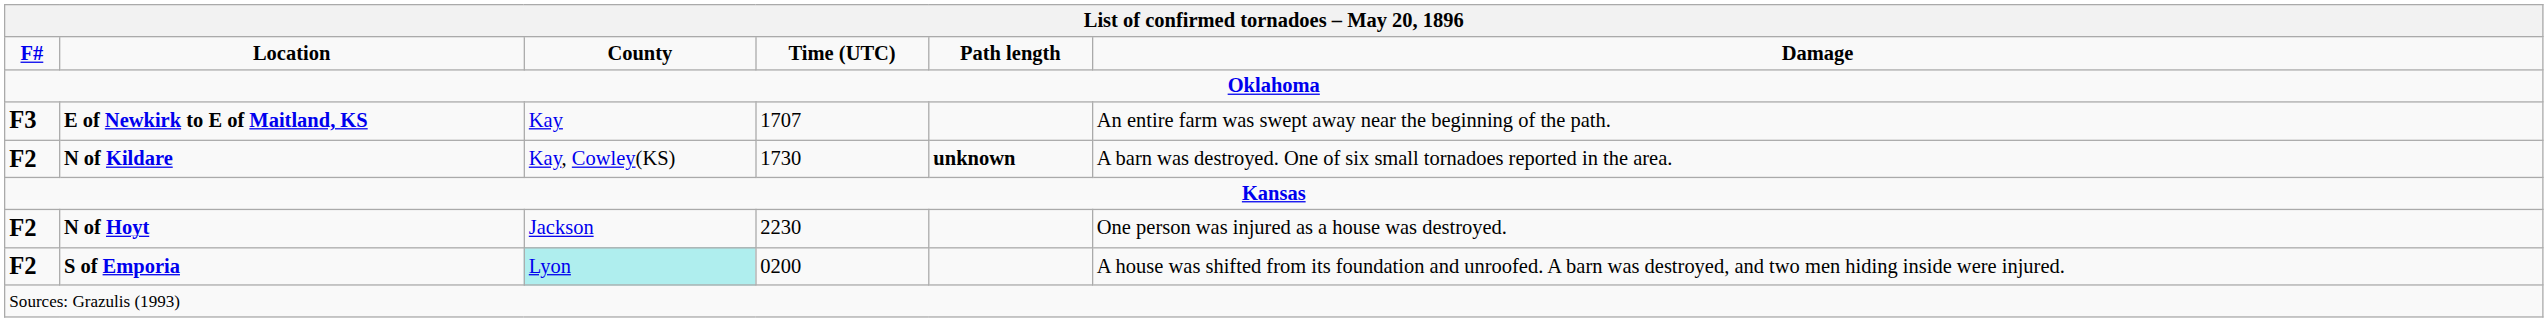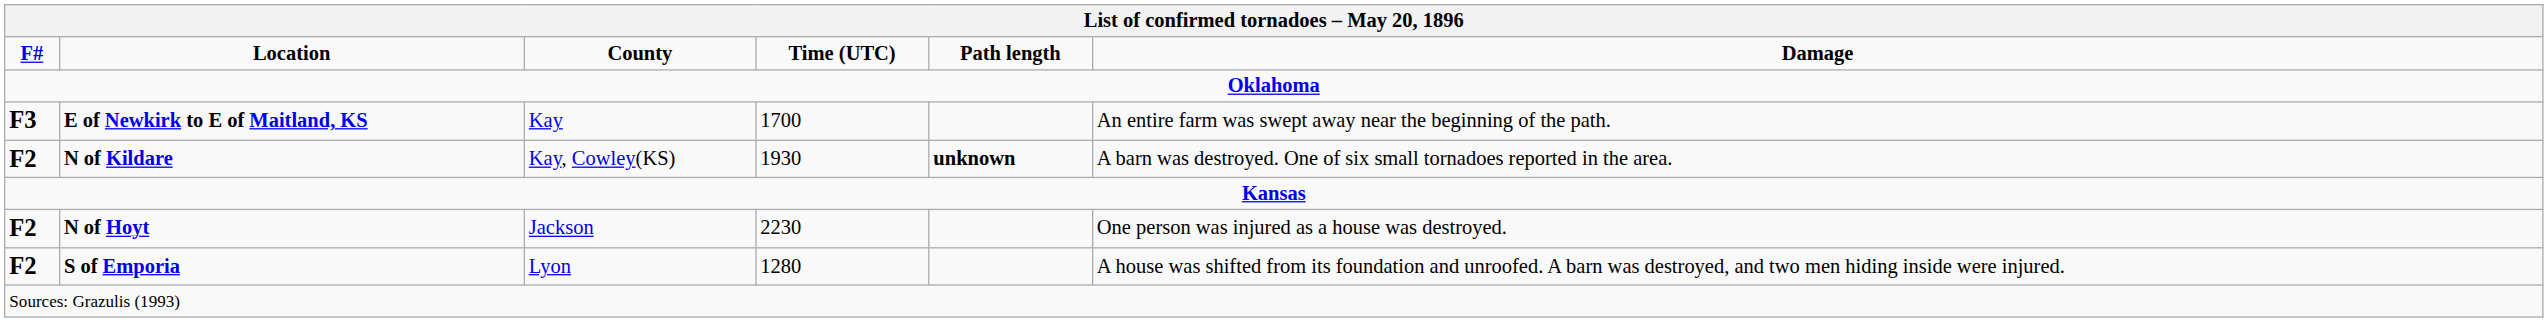(781, 120) 1707 -> (781, 120) 1700
(781, 158) 1730 -> (781, 158) 1930
(550, 266) paleturquoise background -> (550, 266) no background
(781, 266) 0200 -> (781, 266) 1280
